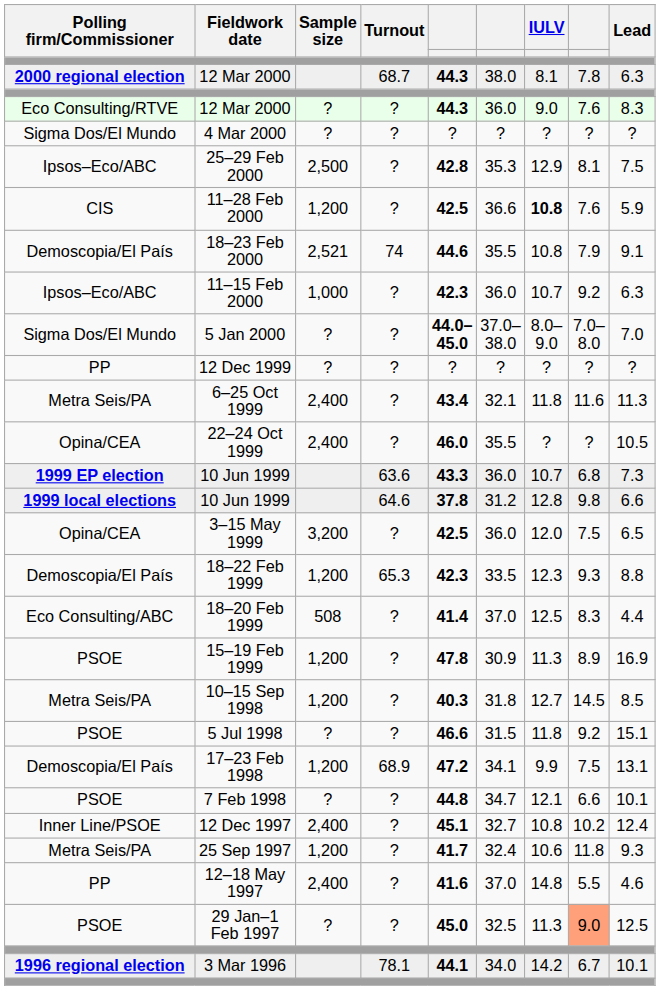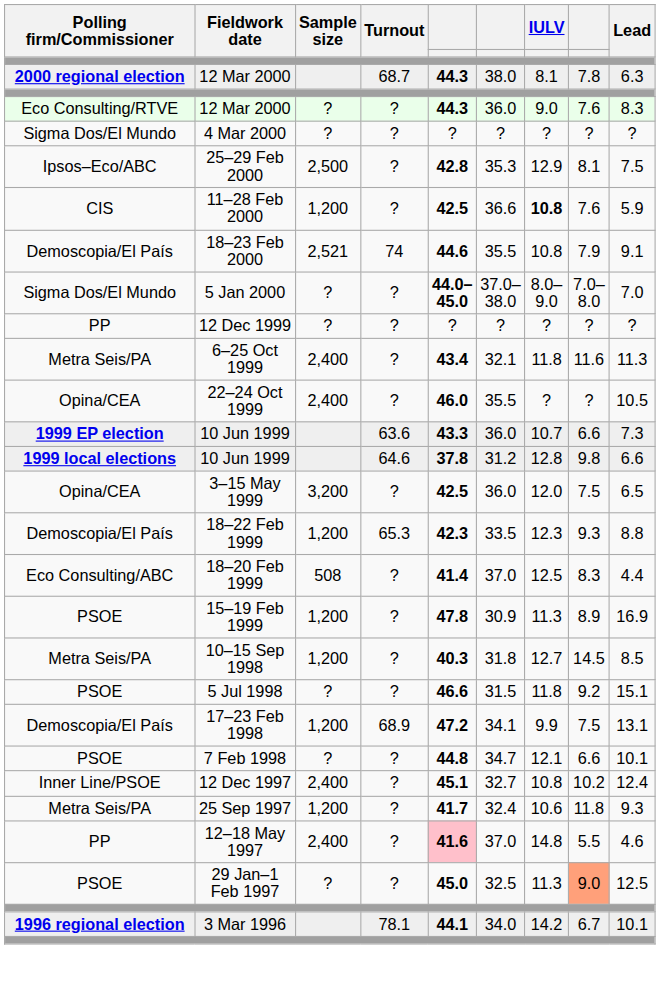- row: (100, 292)
(589, 475) 6.8 -> (589, 434) 6.6
(452, 883) no background -> (452, 841) pink background
